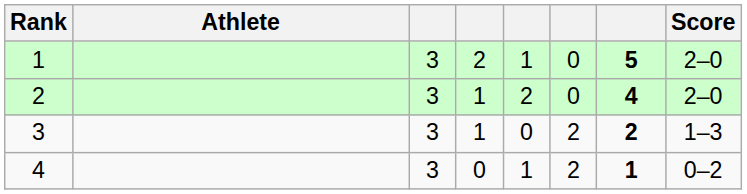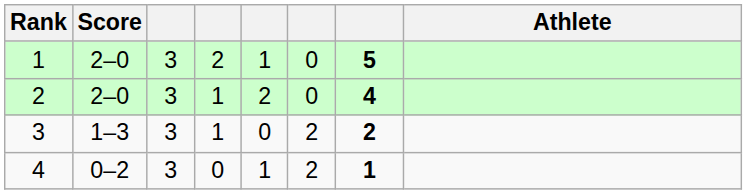columns swapped: (241, 22) <-> (703, 22)
